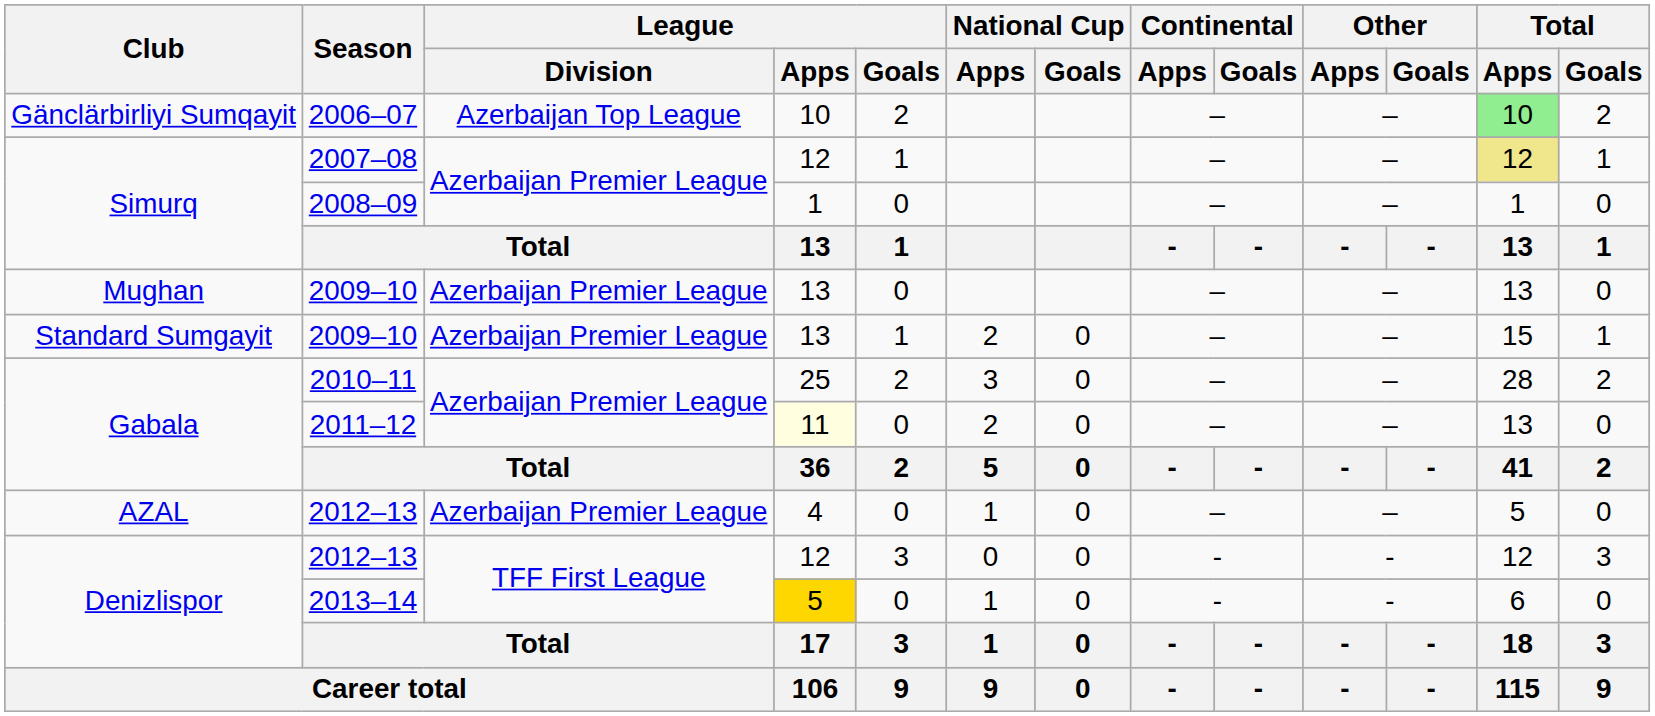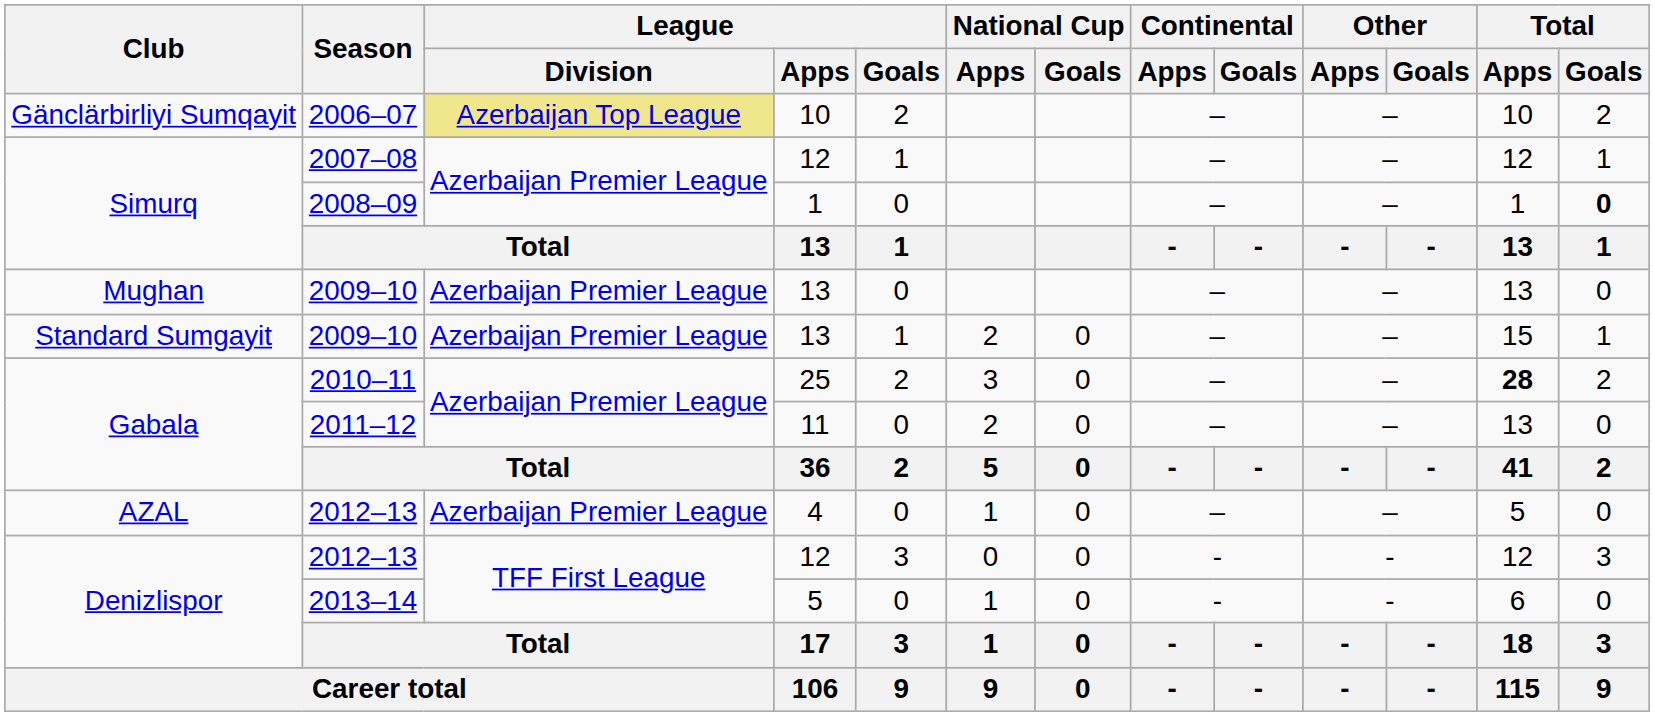(599, 114) no background -> (599, 114) khaki background
(1517, 114) lightgreen background -> (1517, 114) no background
(1517, 159) khaki background -> (1517, 159) no background
(1604, 203) normal -> (1604, 203) bold
(1517, 379) normal -> (1517, 379) bold
(815, 423) lightyellow background -> (815, 423) no background
(815, 600) gold background -> (815, 600) no background
